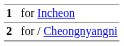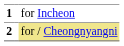(69, 31) no background -> (69, 31) khaki background
